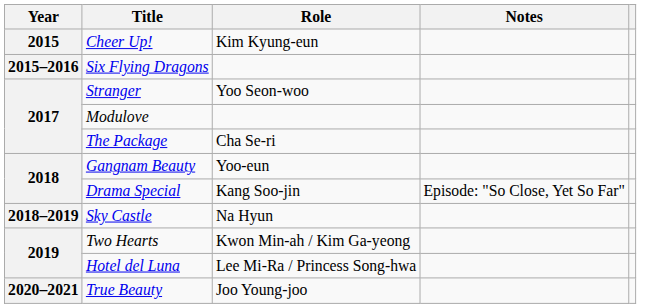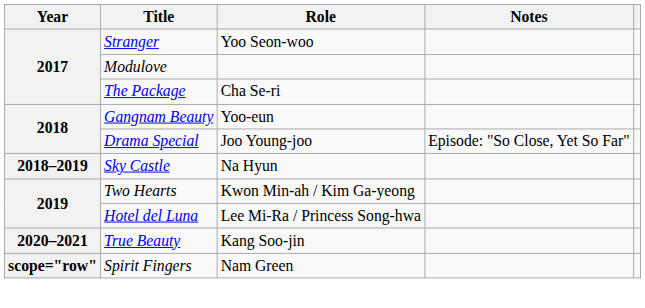- row: (119, 41)
- row: (147, 66)
(258, 191) Kang Soo-jin -> (266, 141) Joo Young-joo
(262, 290) Joo Young-joo -> (263, 240) Kang Soo-jin
+ row: (148, 265)
